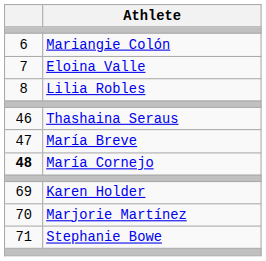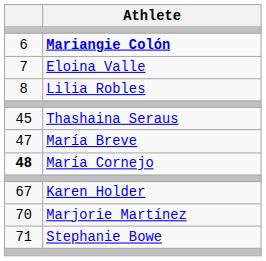(108, 45) normal -> (108, 45) bold
(24, 119) 46 -> (24, 119) 45
(24, 193) 69 -> (24, 193) 67
